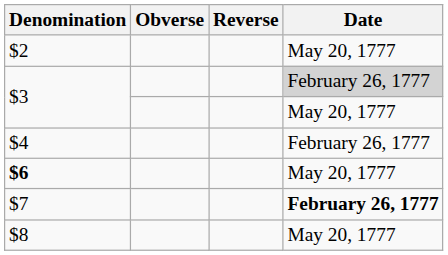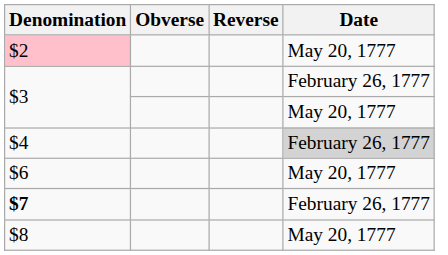(19, 50) no background -> (19, 50) pink background
(359, 81) lightgrey background -> (359, 81) no background
(359, 142) no background -> (359, 142) lightgrey background
(19, 173) bold -> (19, 173) normal
(19, 204) normal -> (19, 204) bold
(363, 204) bold -> (359, 204) normal
